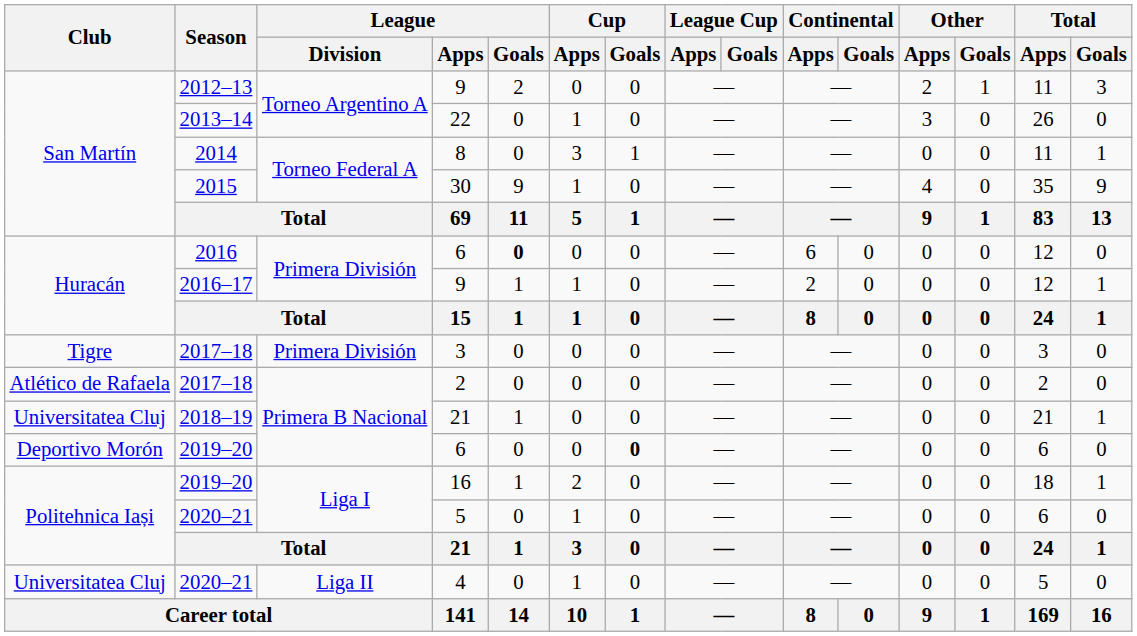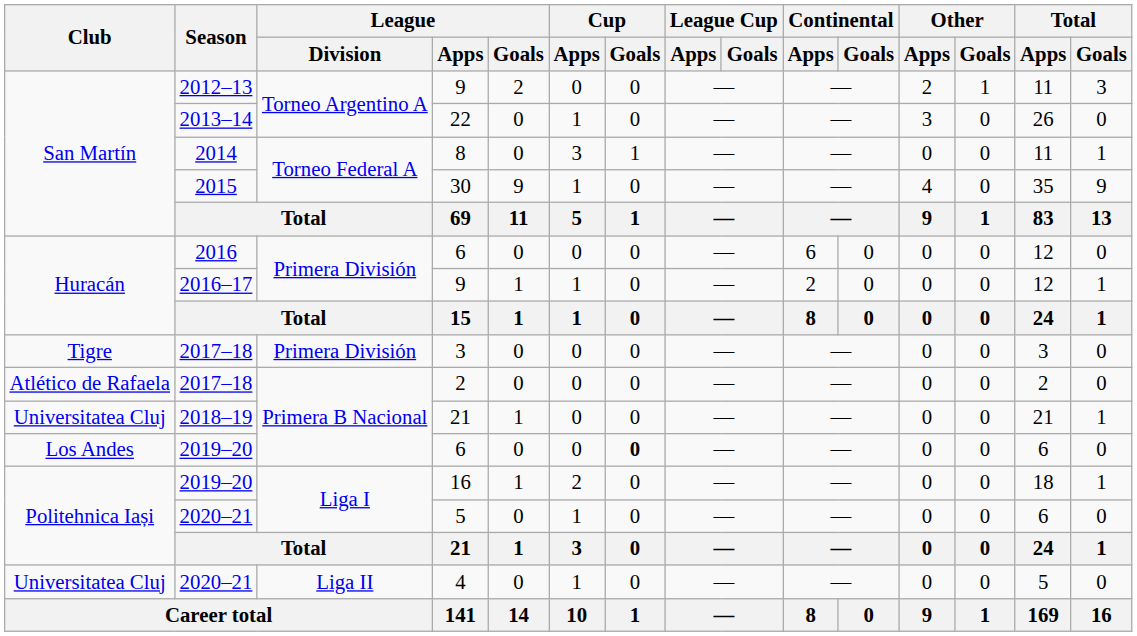(519, 251) bold -> (519, 251) normal
(90, 449) Deportivo Morón -> (90, 449) Los Andes
